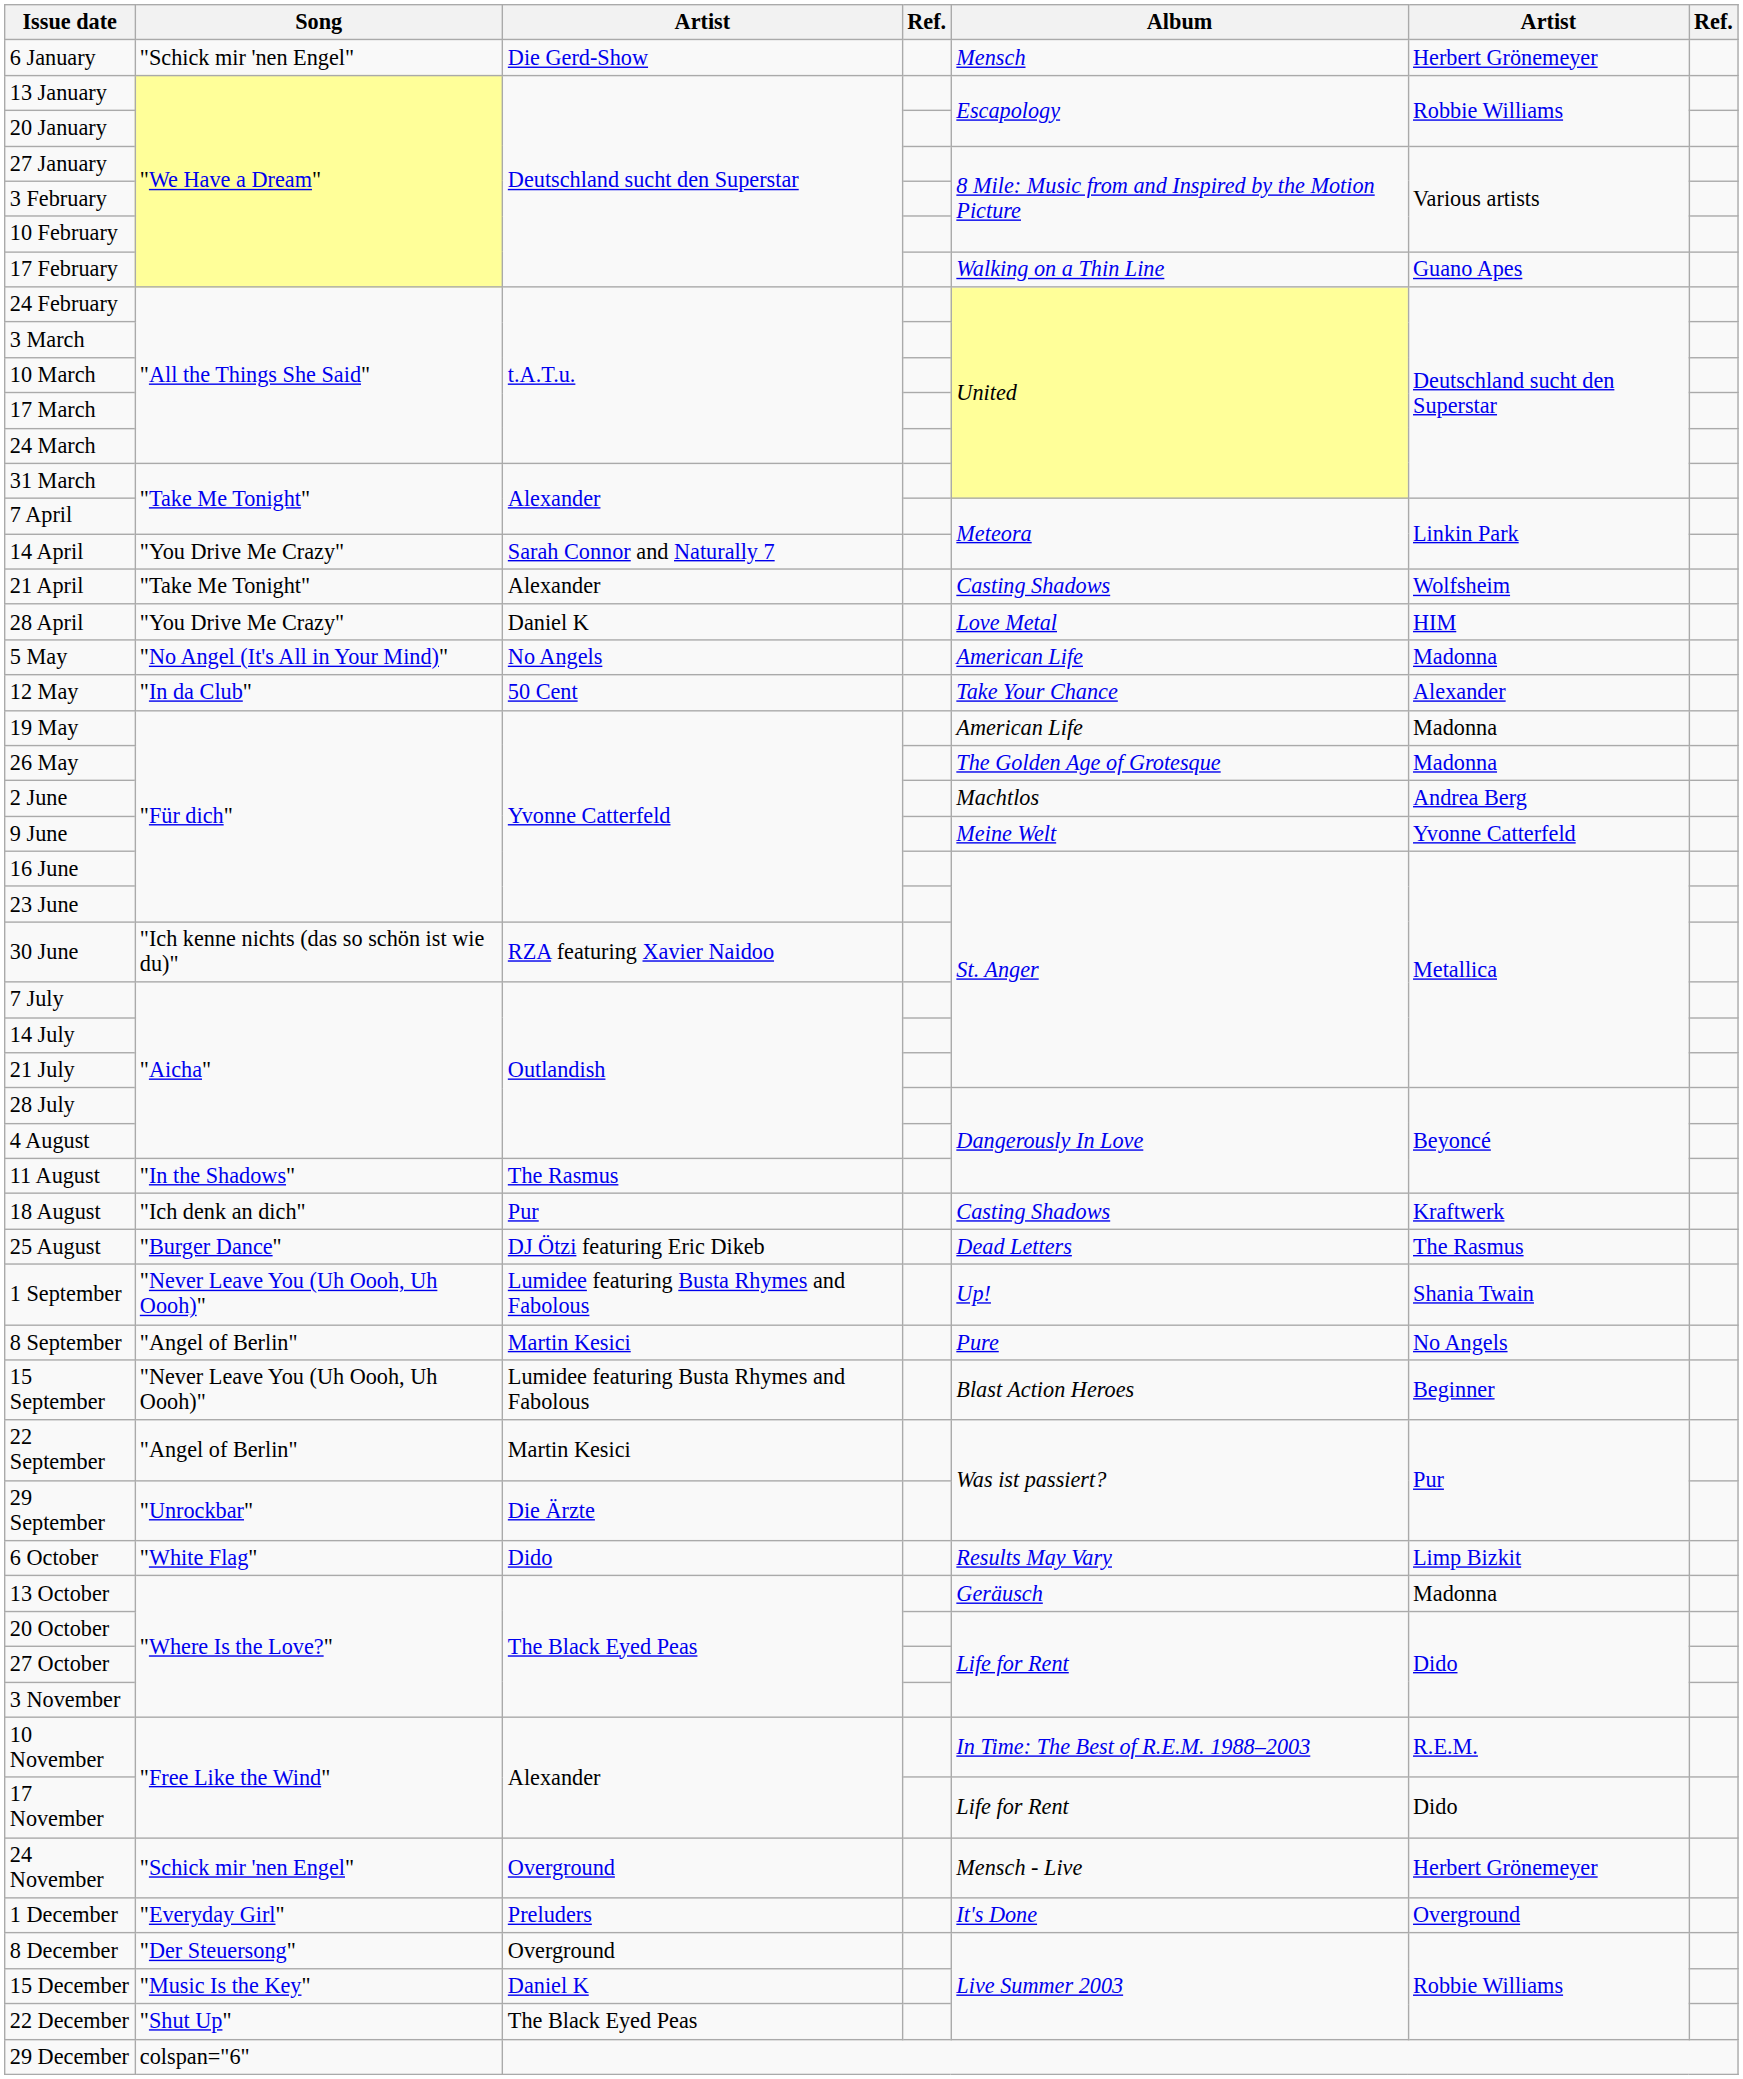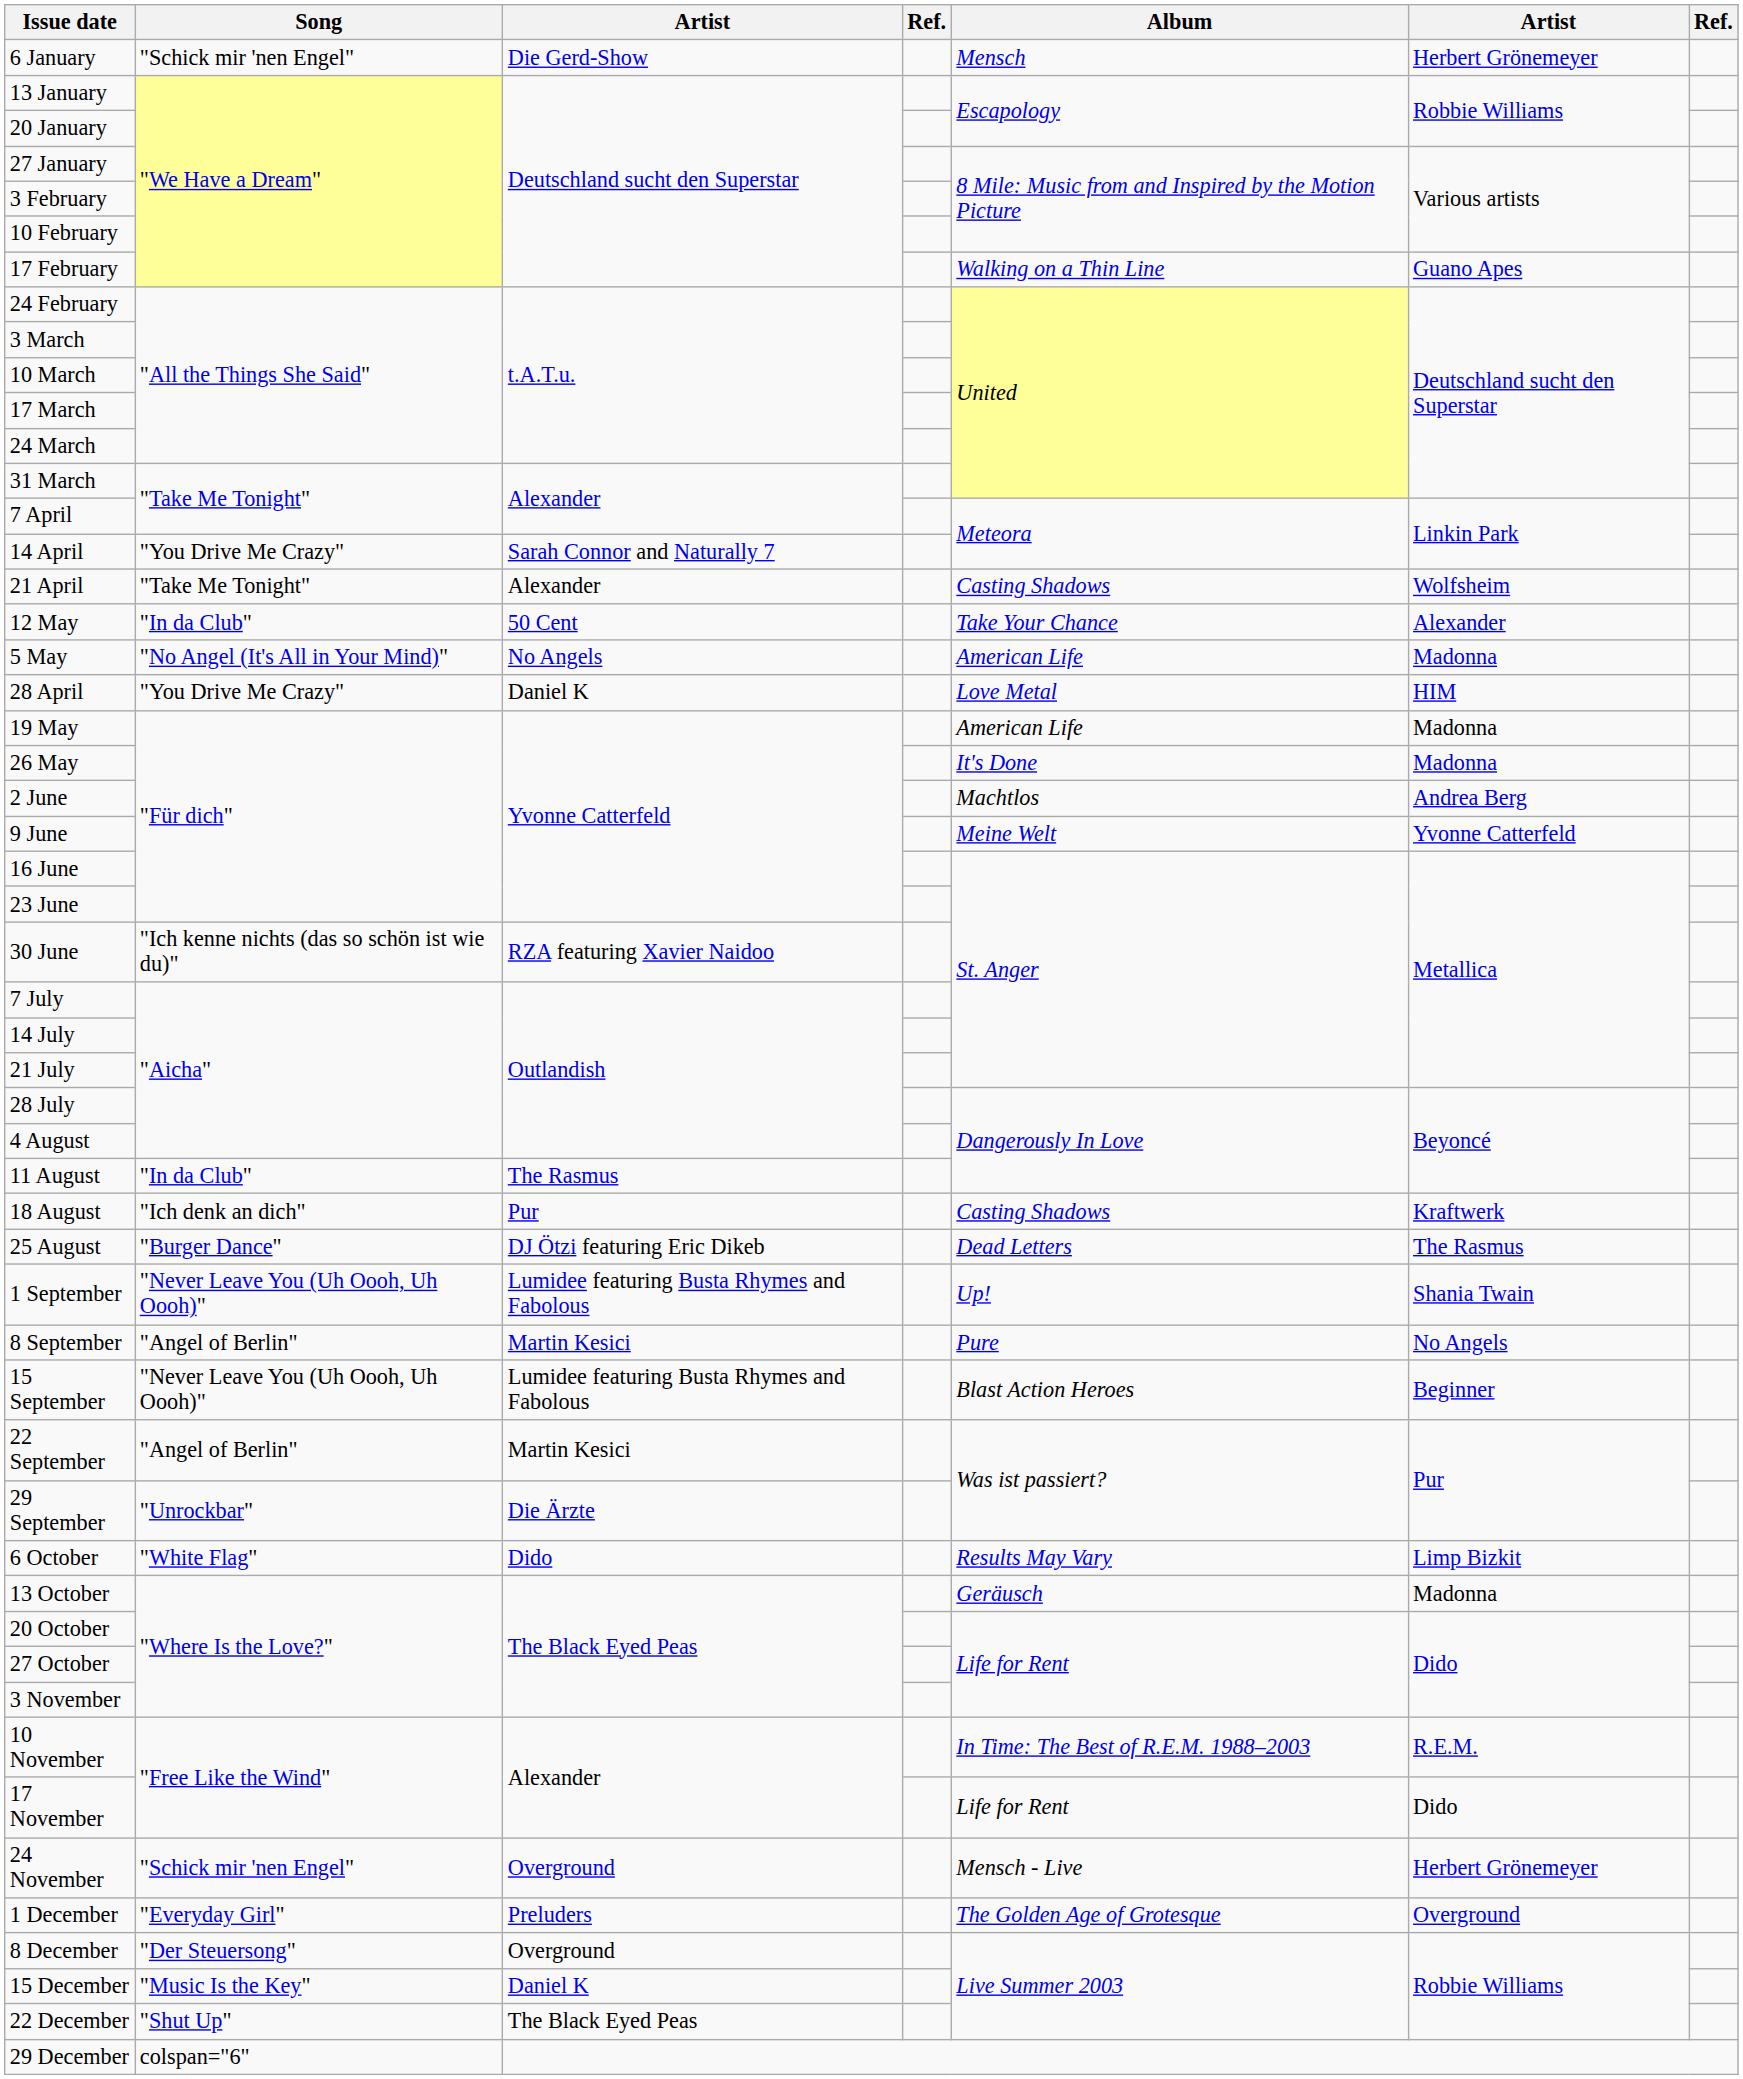rows swapped: (47, 621) <-> (44, 692)
(1089, 762) The Golden Age of Grotesque -> (997, 762) It's Done
(217, 1175) "In the Shadows" -> (196, 1175) "In da Club"
(997, 1915) It's Done -> (1089, 1915) The Golden Age of Grotesque
